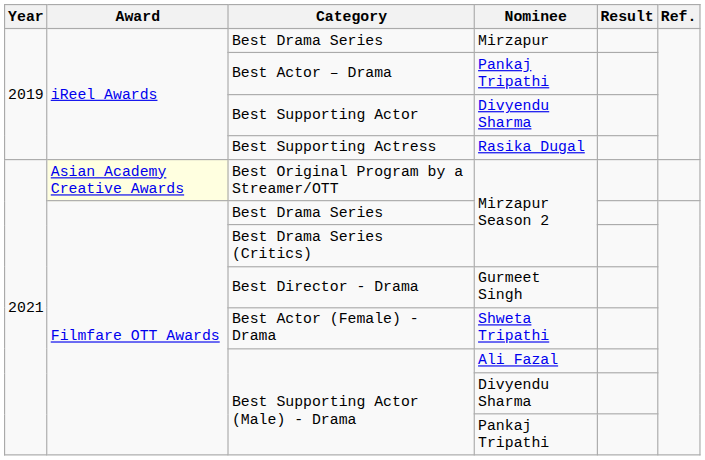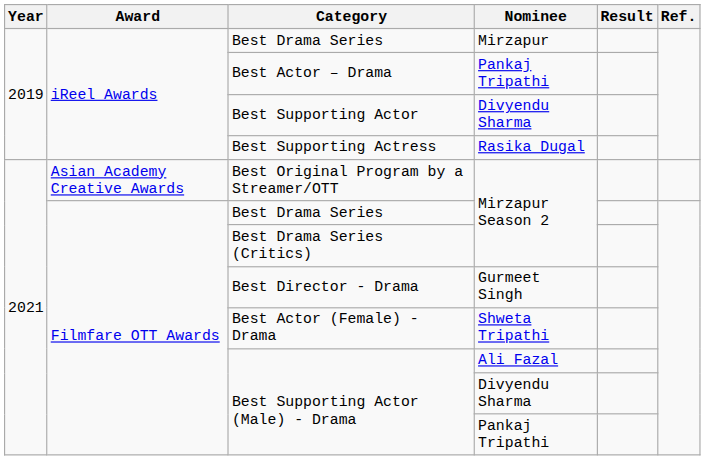(117, 180) lightyellow background -> (117, 180) no background
